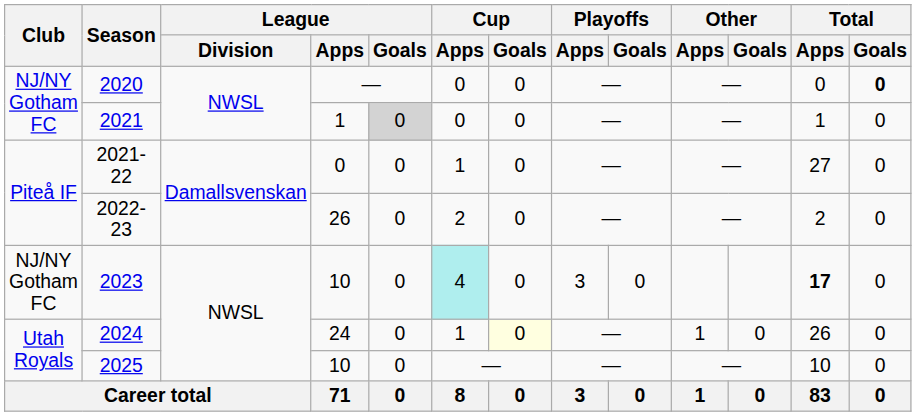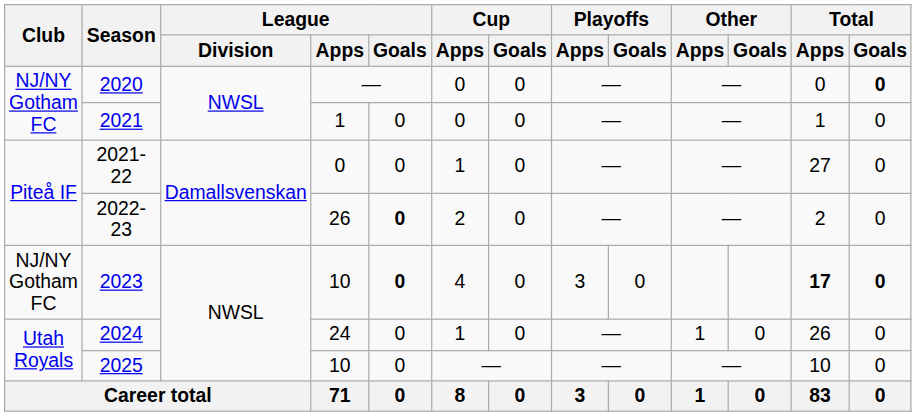(400, 121) lightgrey background -> (400, 121) no background
(400, 218) normal -> (400, 218) bold
(400, 282) normal -> (400, 282) bold
(460, 282) paleturquoise background -> (460, 282) no background
(880, 282) normal -> (880, 282) bold
(520, 334) lightyellow background -> (520, 334) no background
